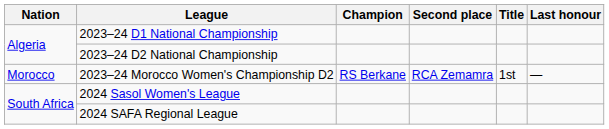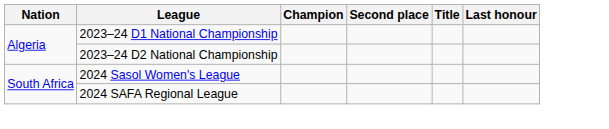- row: (207, 74)
